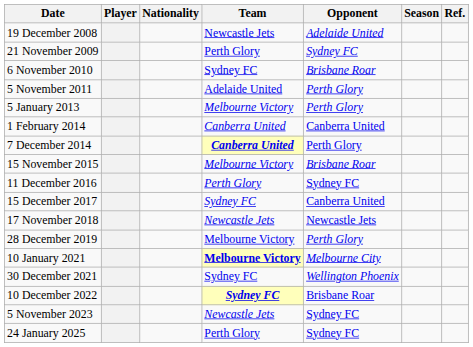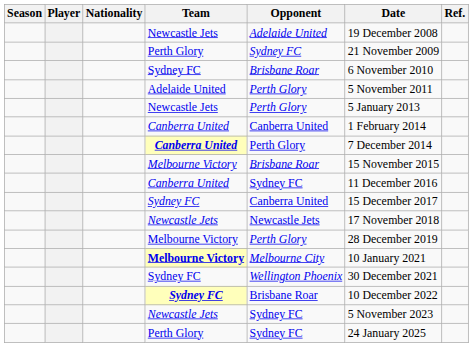columns swapped: (422, 13) <-> (53, 13)
(249, 107) Melbourne Victory -> (183, 107) Newcastle Jets
(233, 182) Perth Glory -> (188, 182) Canberra United
